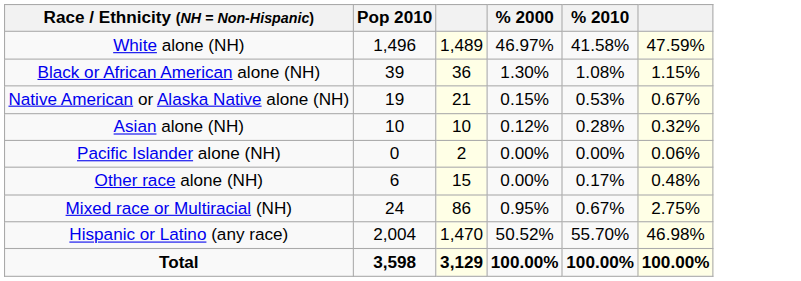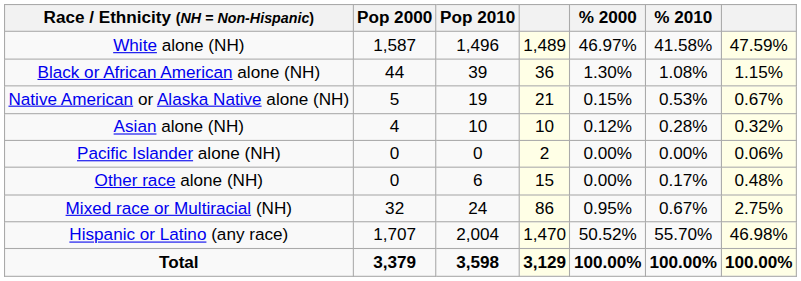+ column: (395, 18)
